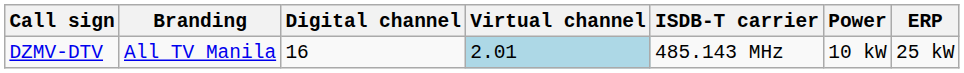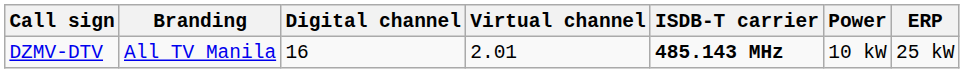(494, 52) lightblue background -> (494, 52) no background
(719, 52) normal -> (719, 52) bold
